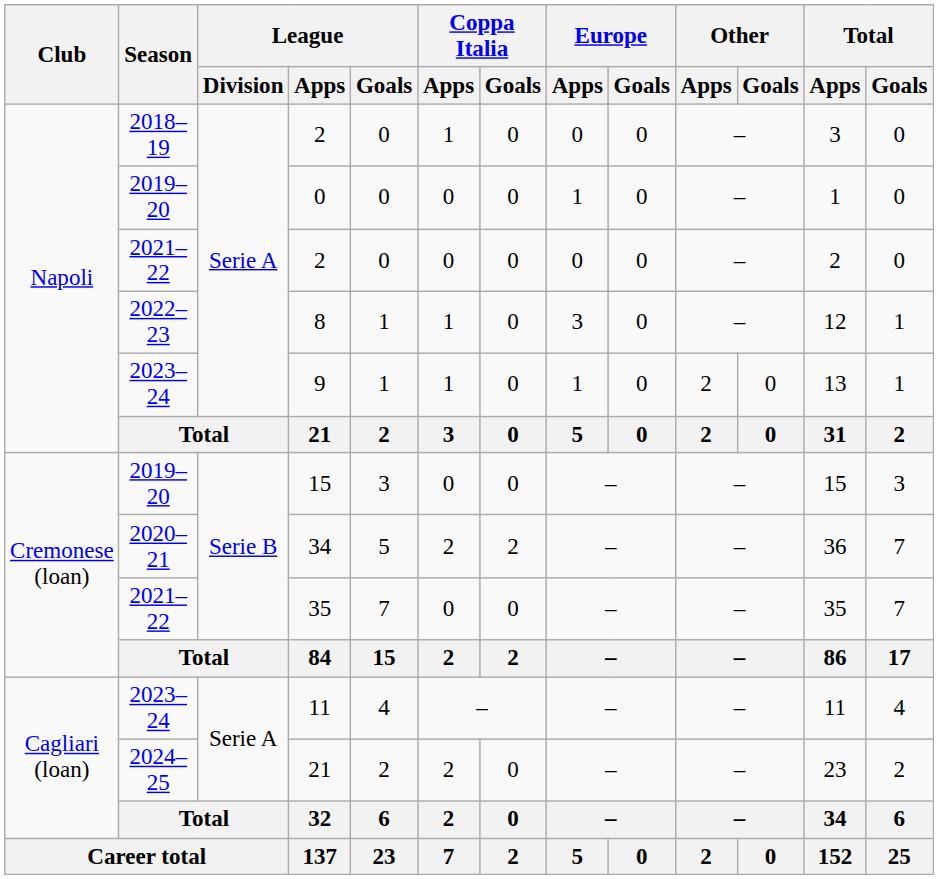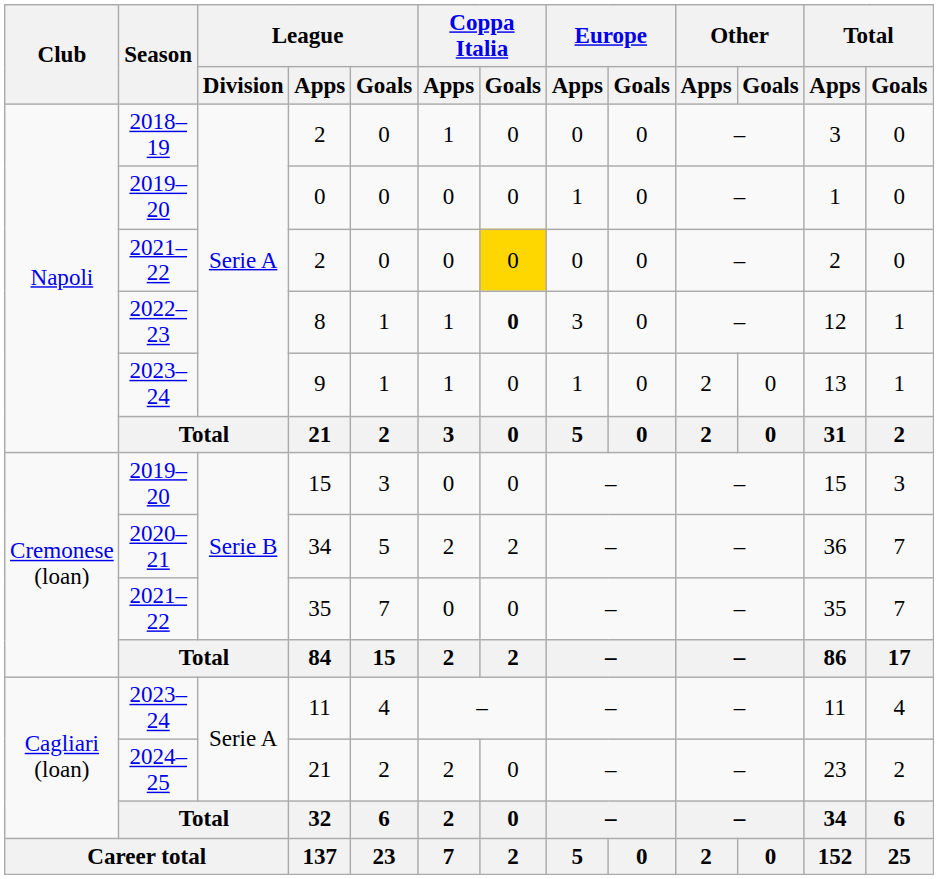(513, 259) no background -> (513, 259) gold background
(513, 322) normal -> (513, 322) bold
